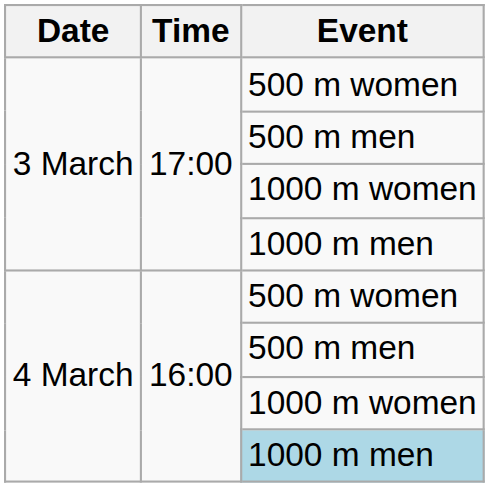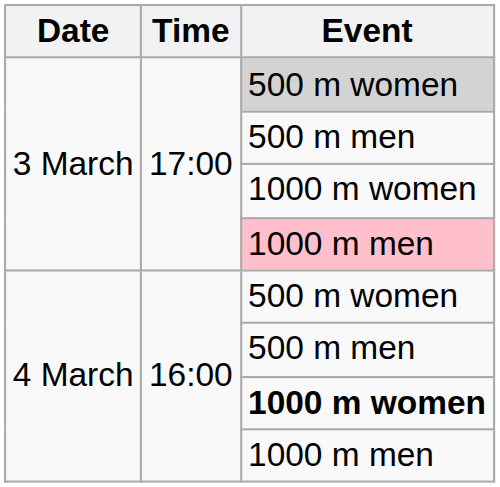(353, 84) no background -> (353, 84) lightgrey background
(341, 243) no background -> (341, 243) pink background
(362, 402) normal -> (367, 402) bold
(341, 455) lightblue background -> (341, 455) no background
